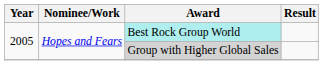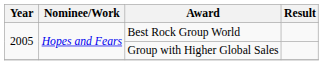(184, 32) paleturquoise background -> (184, 32) no background
(203, 50) lightgrey background -> (203, 50) no background
